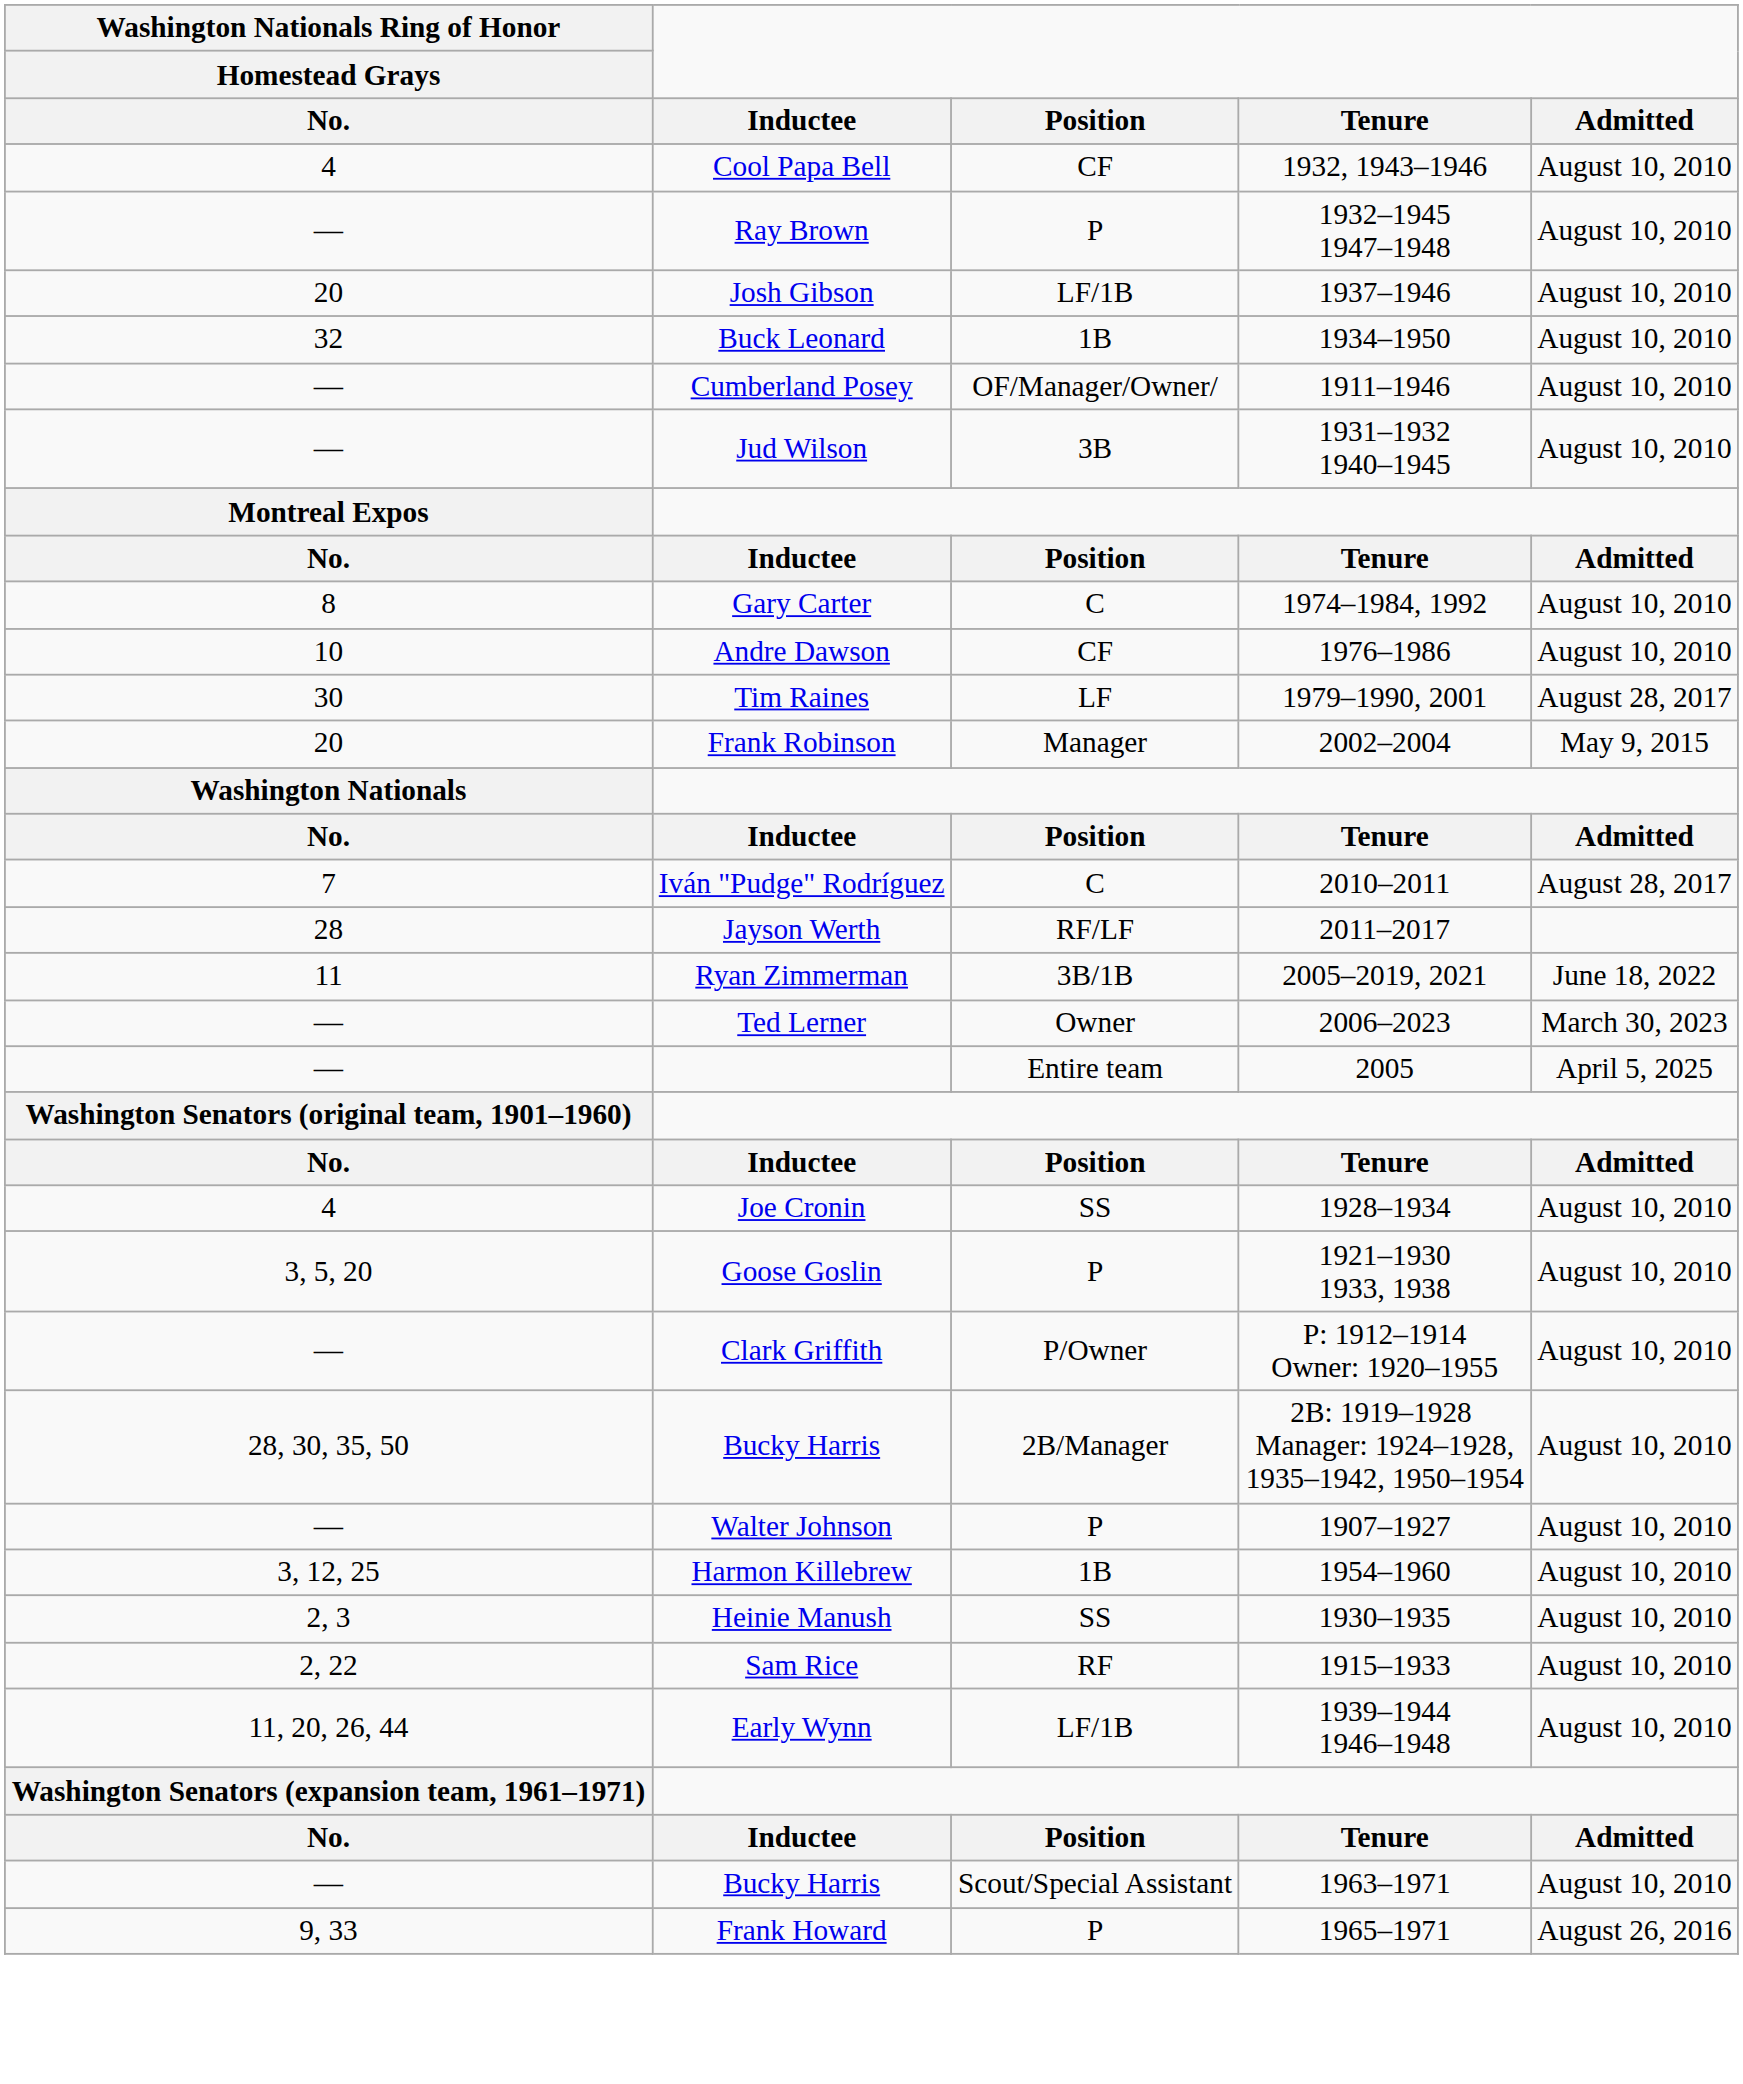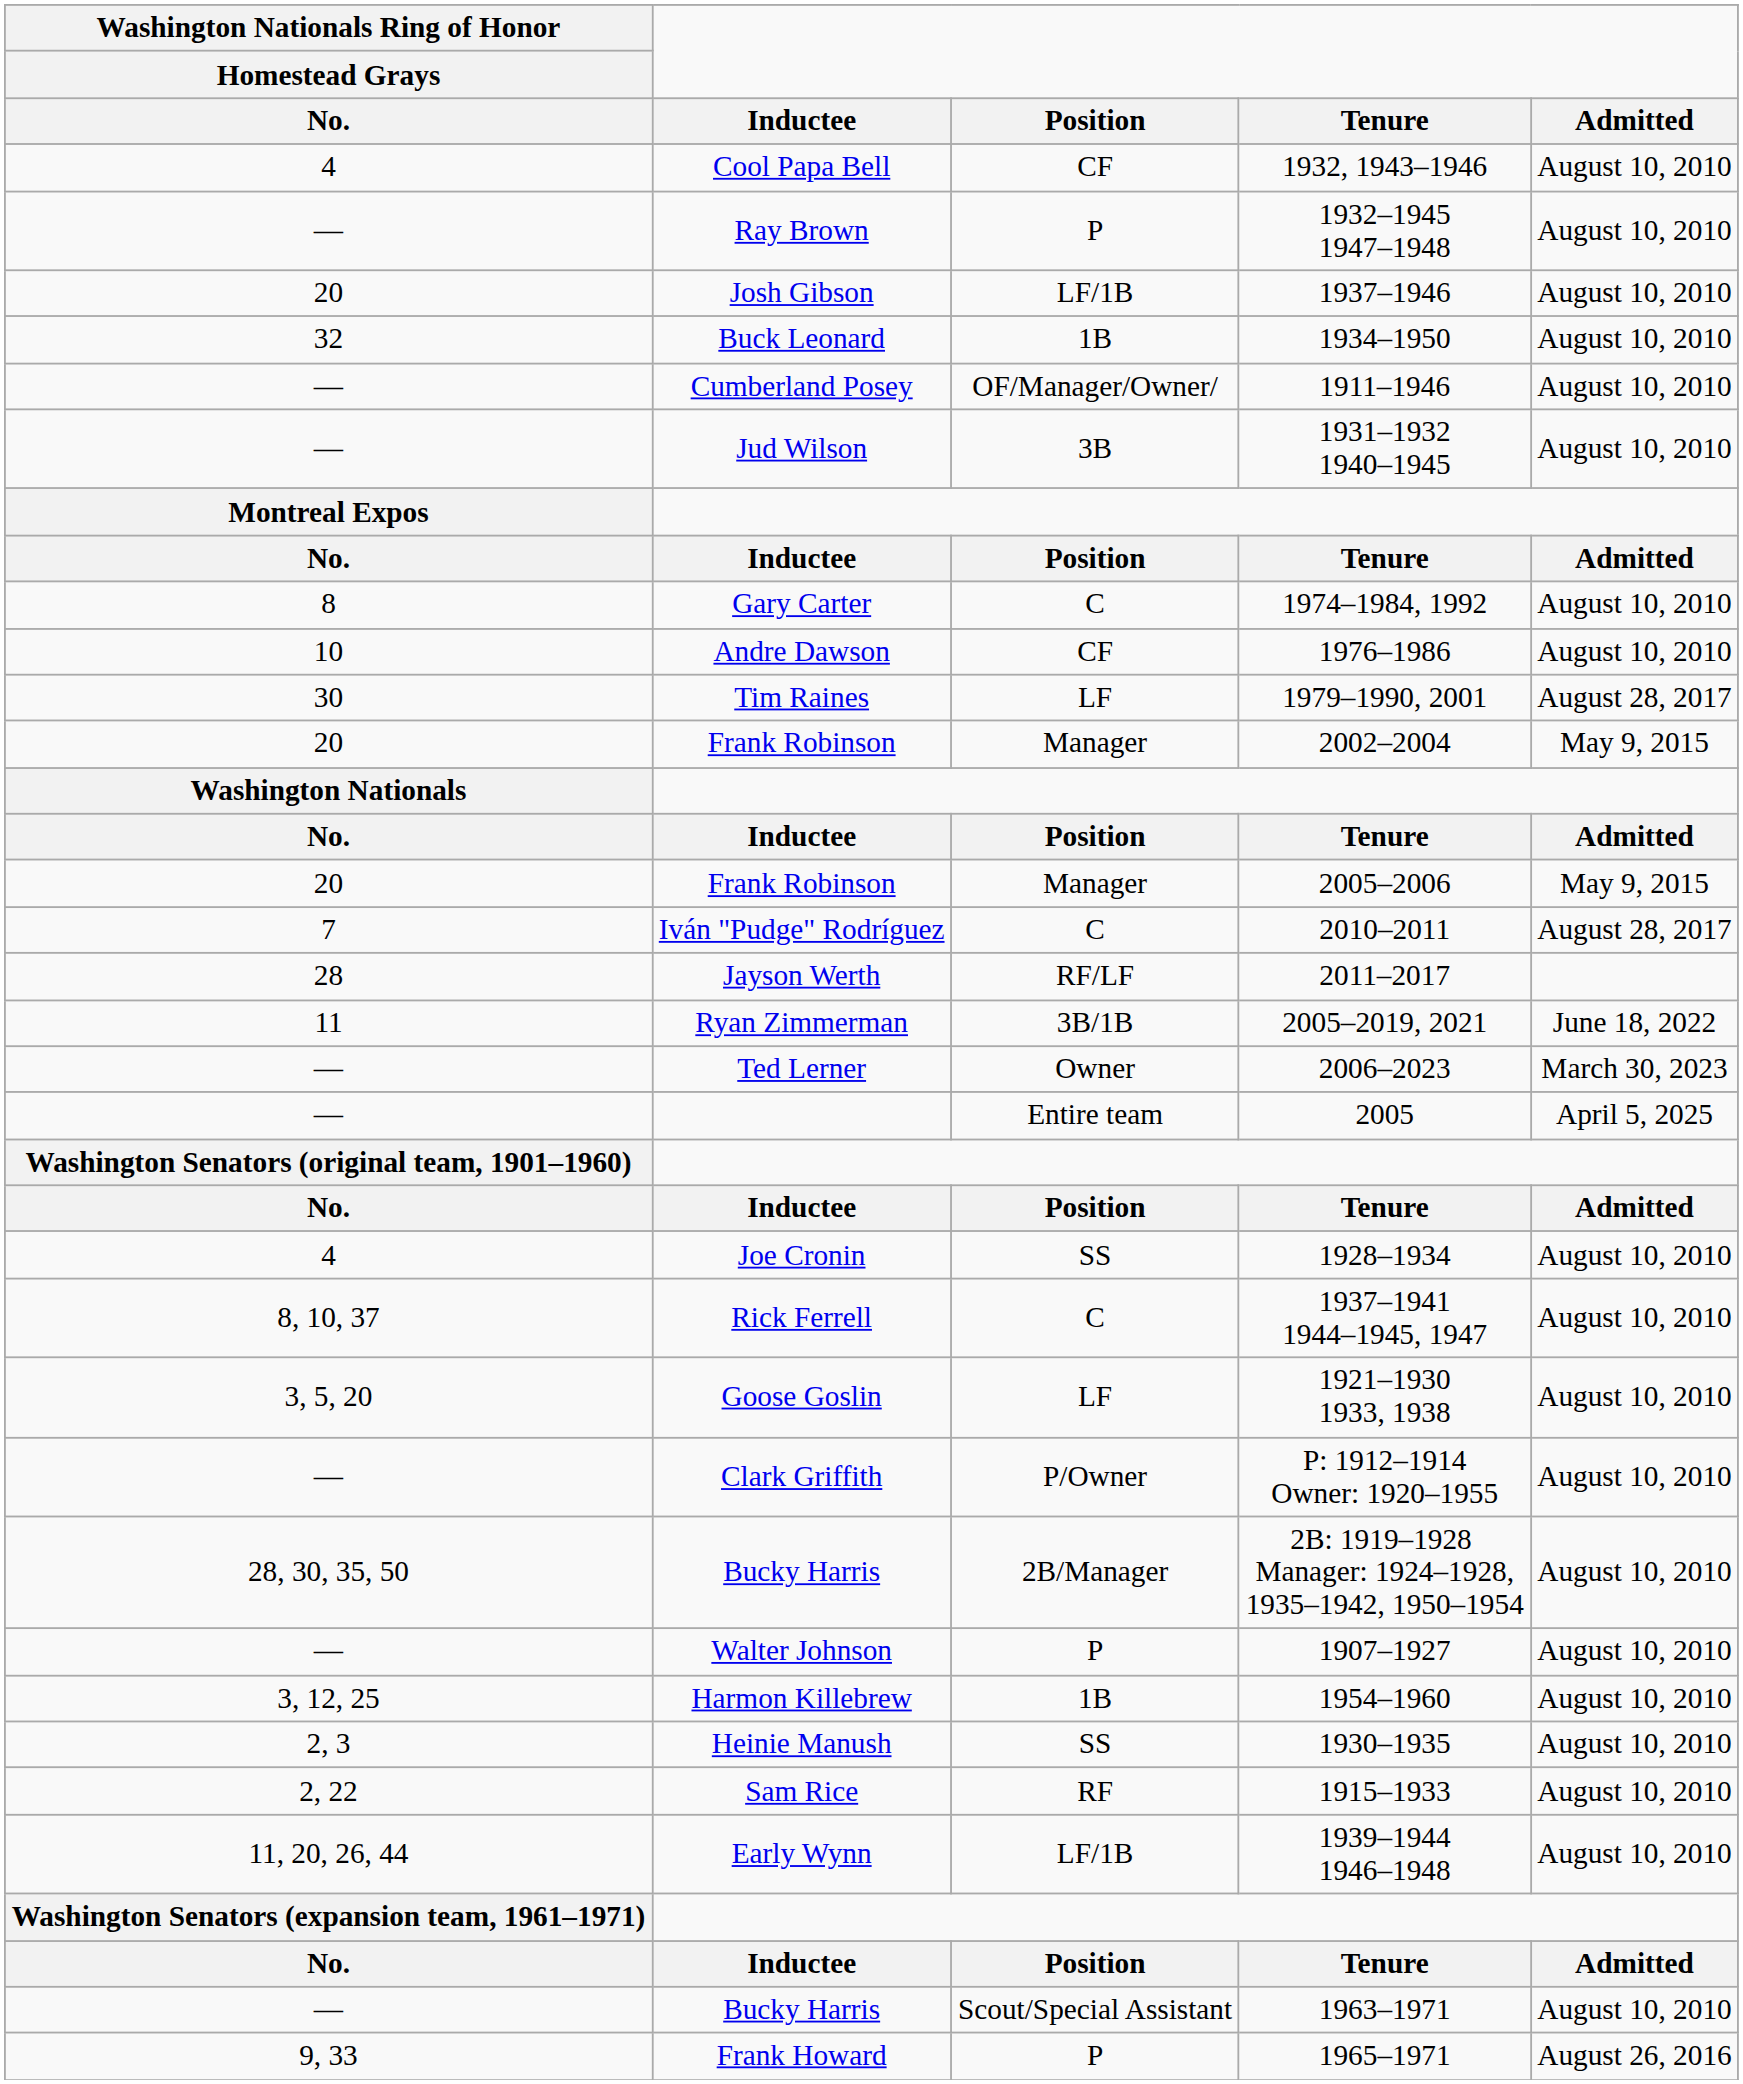+ row: (802, 883)
+ row: (802, 1317)
(1095, 1270) P -> (1095, 1396) LF
